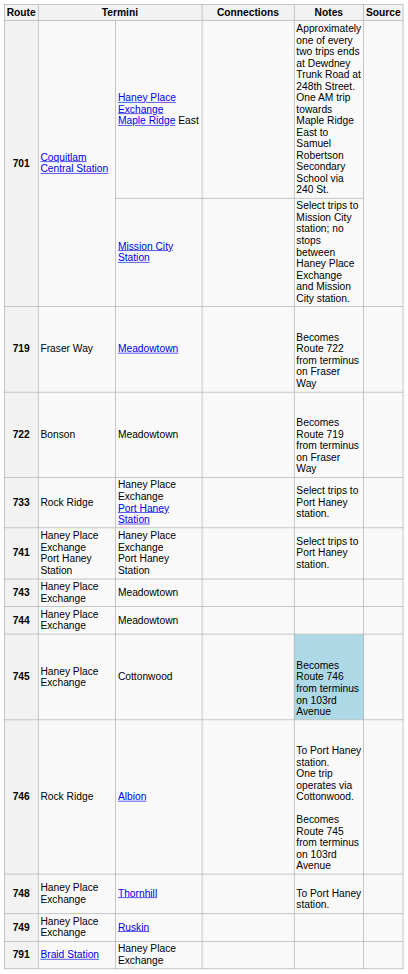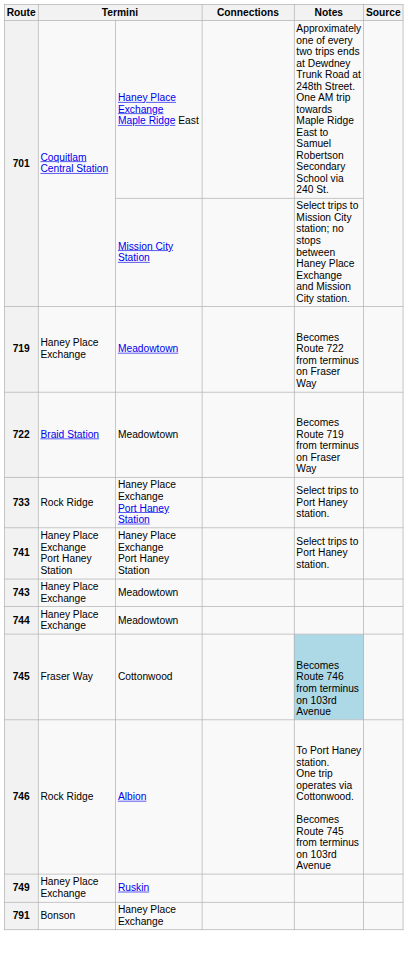(67, 349) Fraser Way -> (69, 349) Haney Place Exchange
(58, 434) Bonson -> (70, 434) Braid Station
(69, 677) Haney Place Exchange -> (67, 677) Fraser Way
- row: (21, 893)
(70, 955) Braid Station -> (58, 915) Bonson
